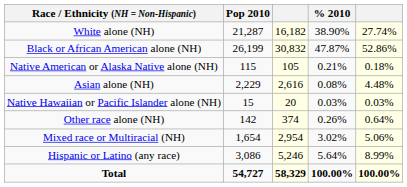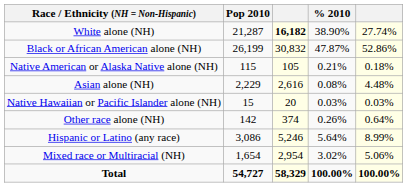(290, 31) normal -> (290, 31) bold
rows swapped: (114, 137) <-> (114, 155)
